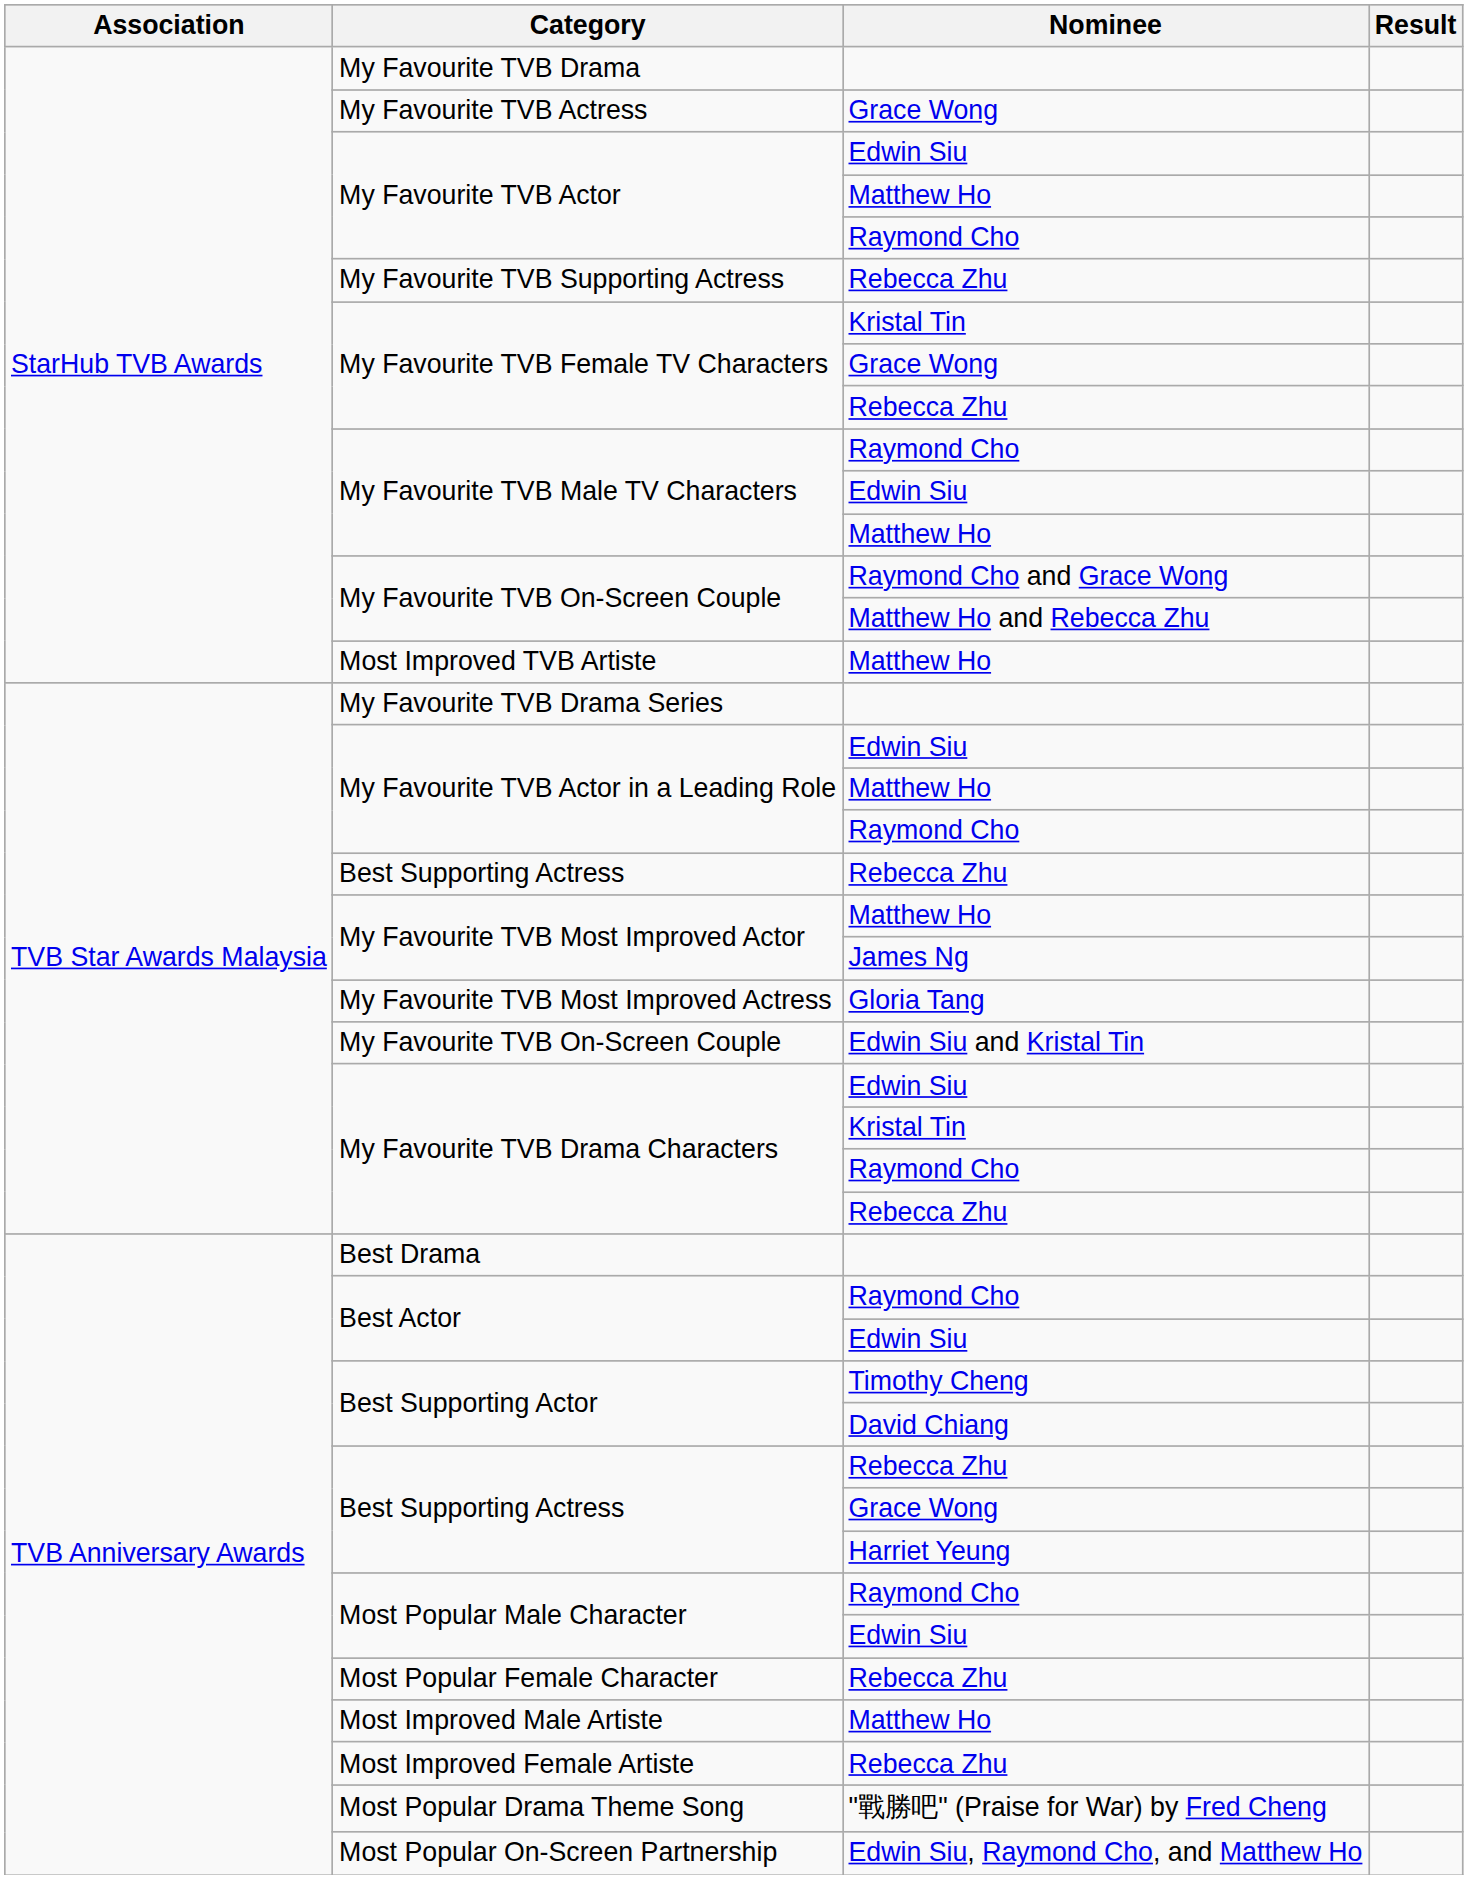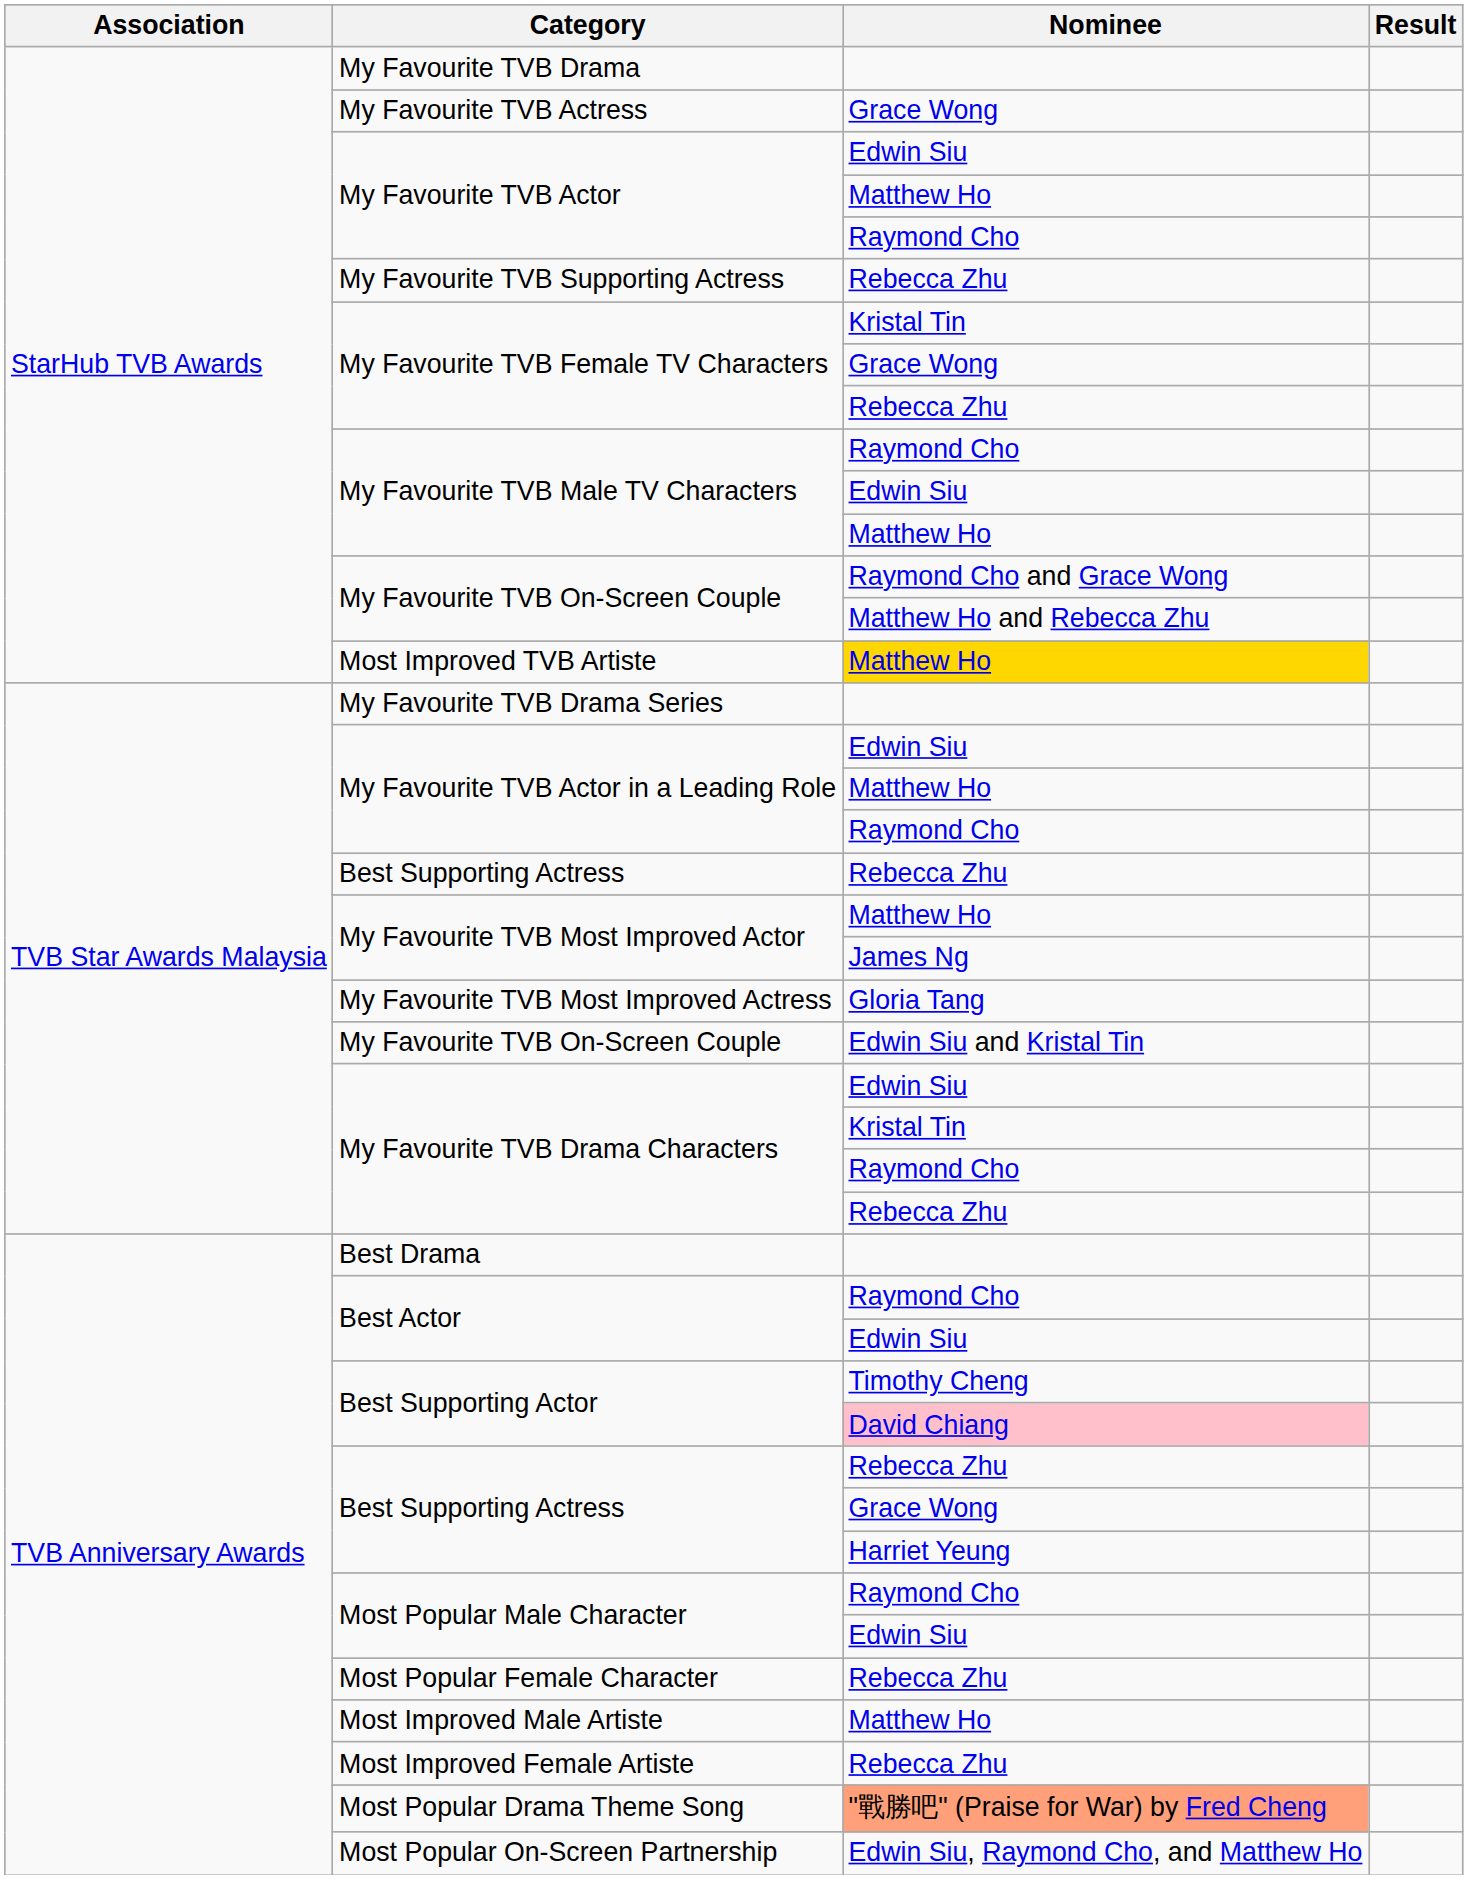(920, 661) no background -> (920, 661) gold background
(929, 1424) no background -> (929, 1424) pink background
(1088, 1807) no background -> (1088, 1807) lightsalmon background
